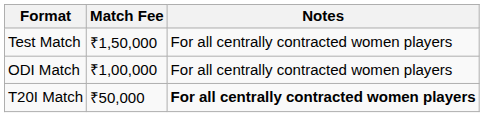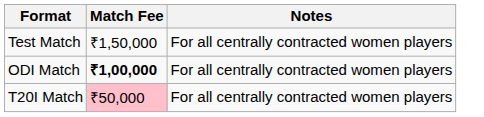(124, 70) normal -> (124, 70) bold
(117, 98) no background -> (117, 98) pink background
(323, 97) bold -> (311, 97) normal
